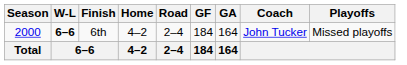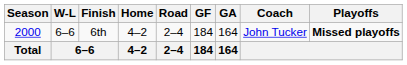(65, 32) bold -> (65, 32) normal
(352, 32) normal -> (356, 32) bold
